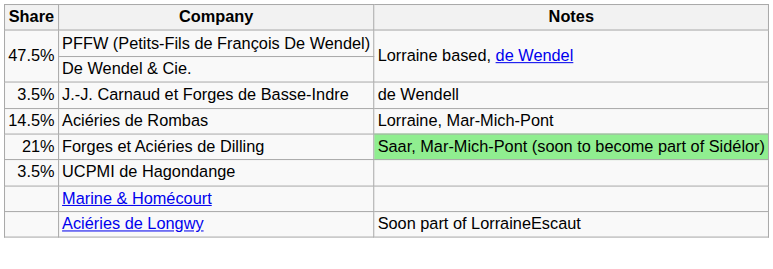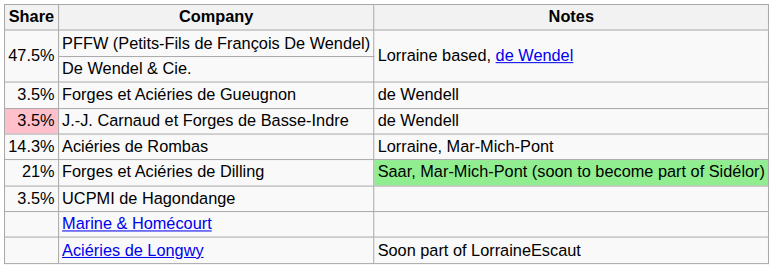+ row: (179, 95)
(36, 95) no background -> (36, 120) pink background
(31, 120) 14.5% -> (31, 146) 14.3%
